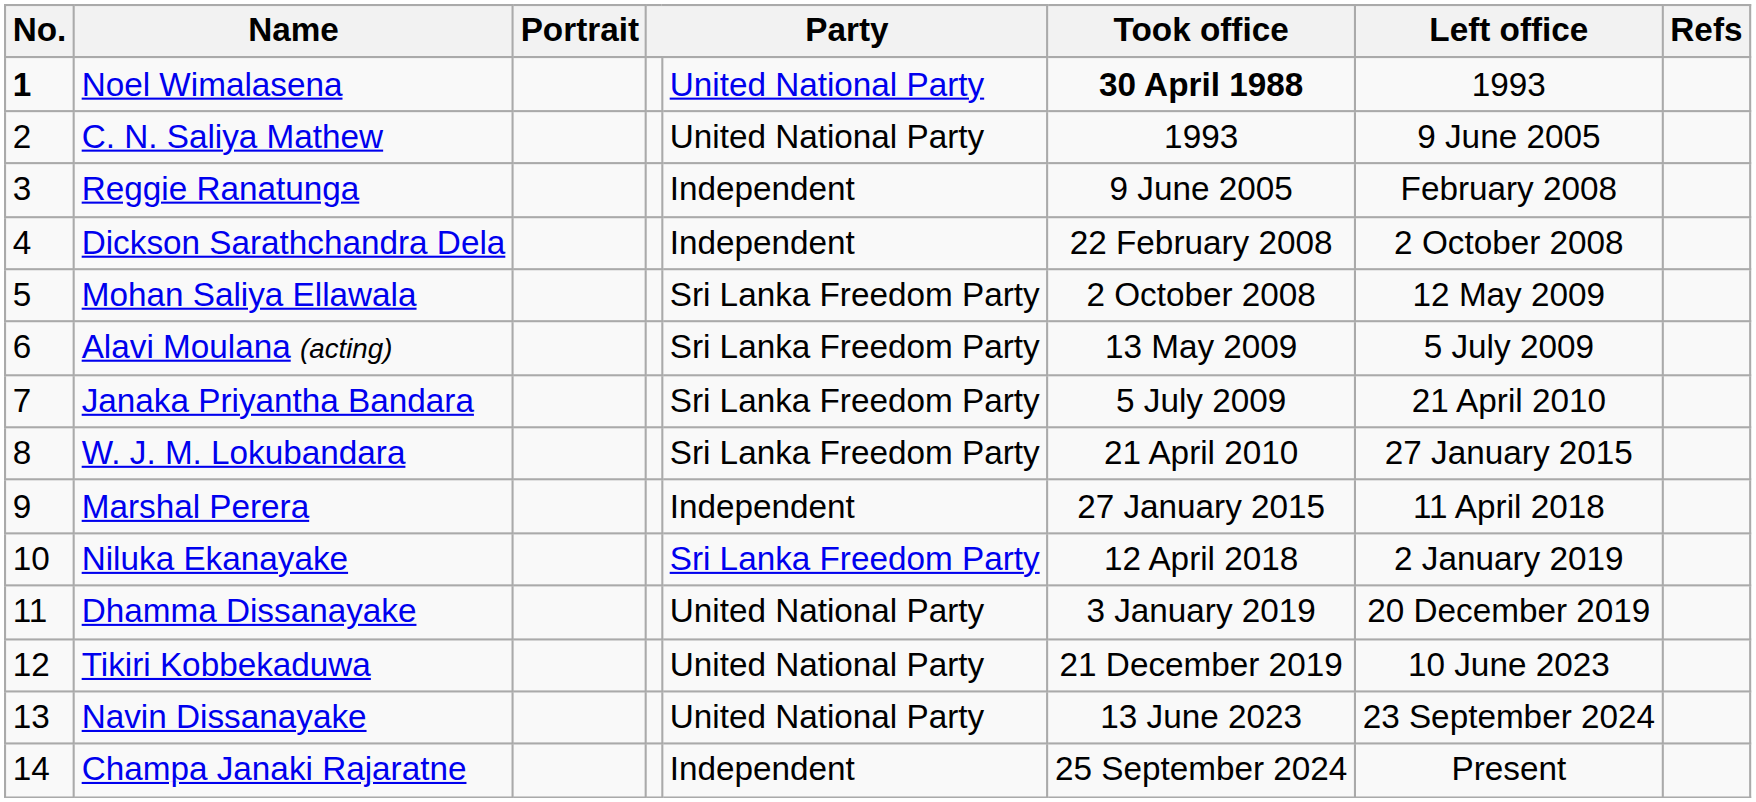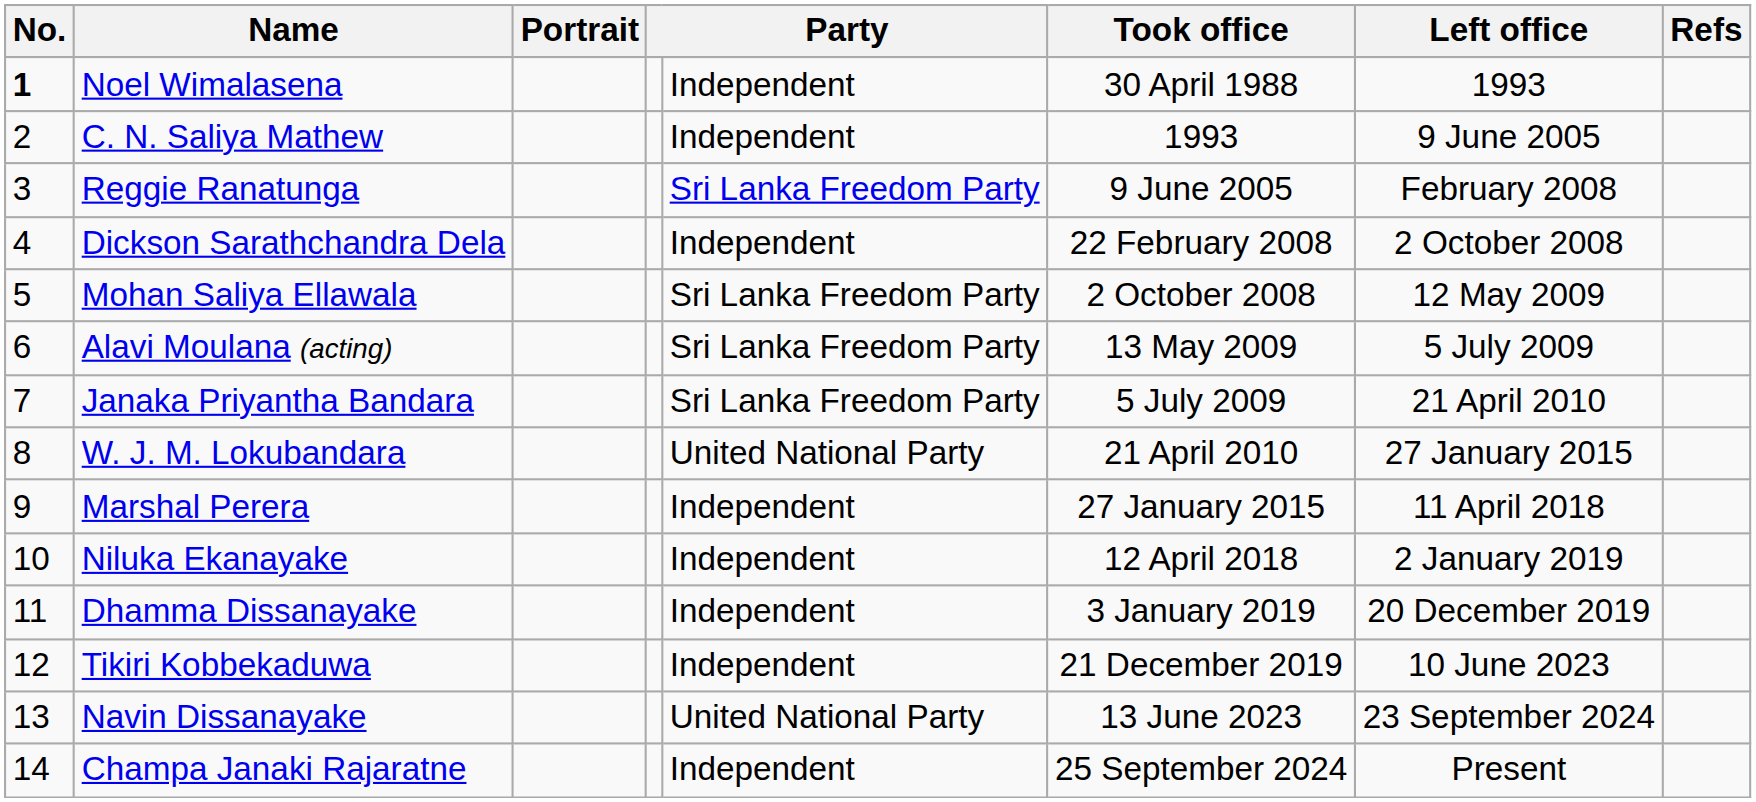(827, 83) United National Party -> (762, 83) Independent
(1201, 83) bold -> (1201, 83) normal
(827, 136) United National Party -> (762, 136) Independent
(762, 189) Independent -> (855, 189) Sri Lanka Freedom Party
(855, 453) Sri Lanka Freedom Party -> (827, 453) United National Party
(855, 558) Sri Lanka Freedom Party -> (762, 558) Independent
(827, 611) United National Party -> (762, 611) Independent
(827, 664) United National Party -> (762, 664) Independent
